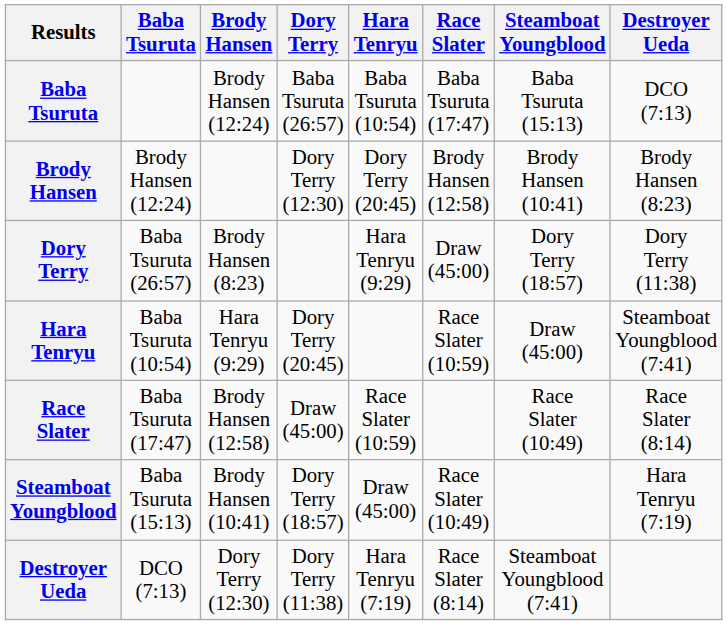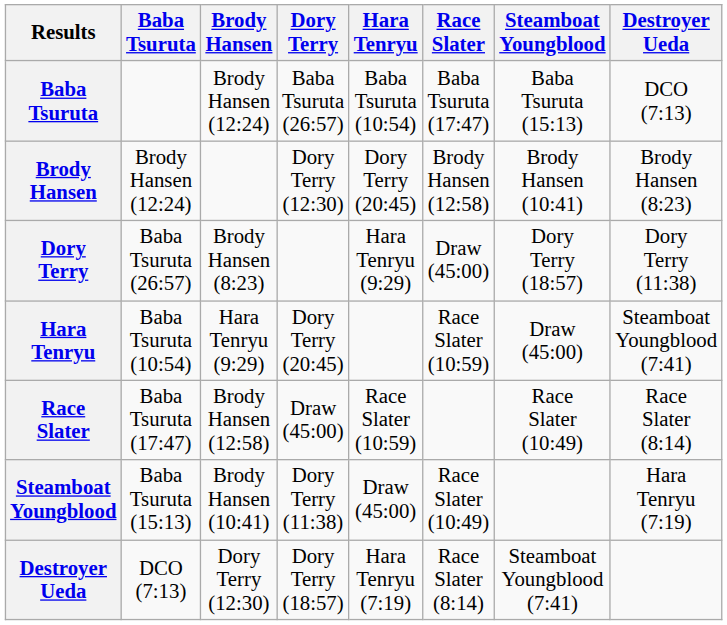(313, 499) Dory Terry (18:57) -> (313, 499) Dory Terry (11:38)
(313, 579) Dory Terry (11:38) -> (313, 579) Dory Terry (18:57)
